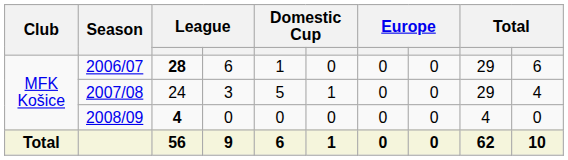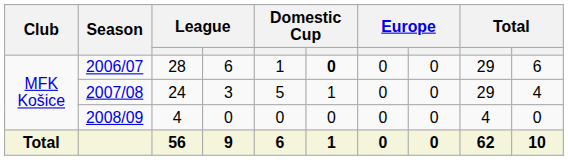(177, 68) bold -> (177, 68) normal
(331, 68) normal -> (331, 68) bold
(177, 118) bold -> (177, 118) normal
